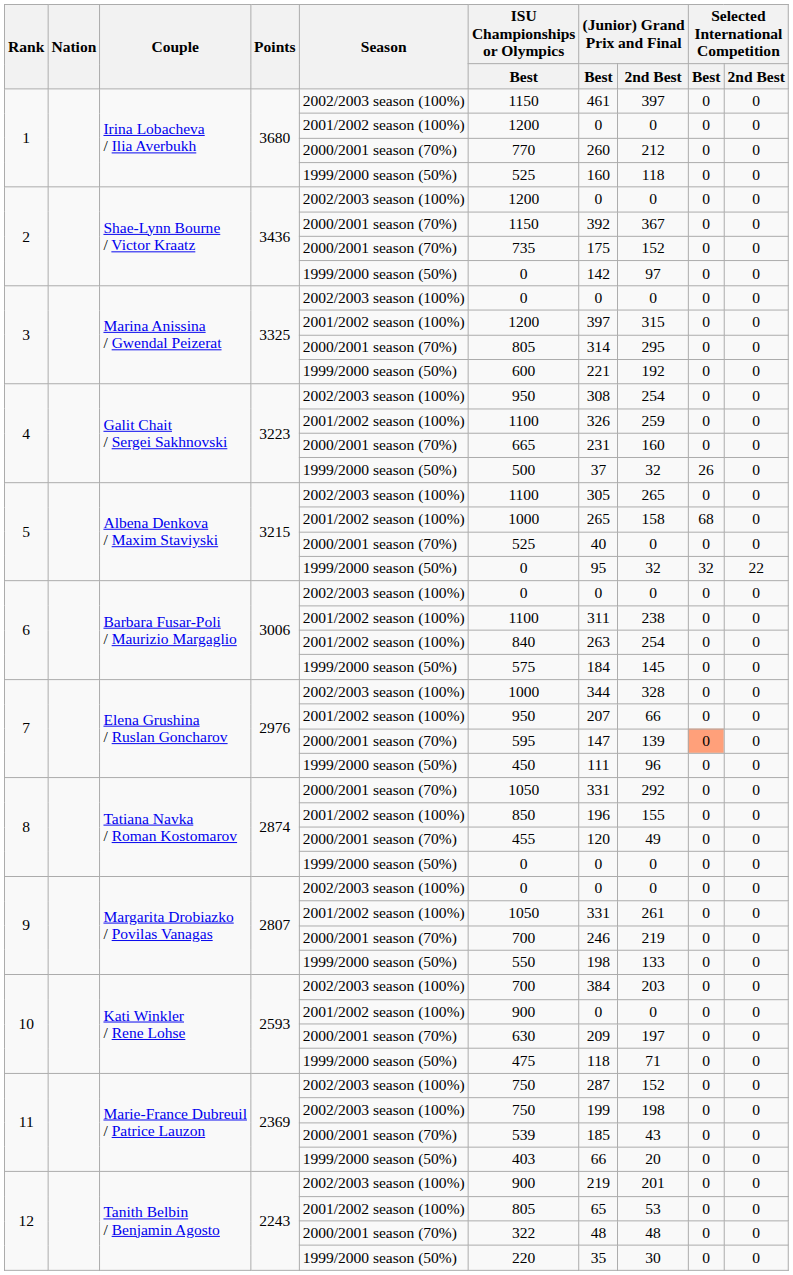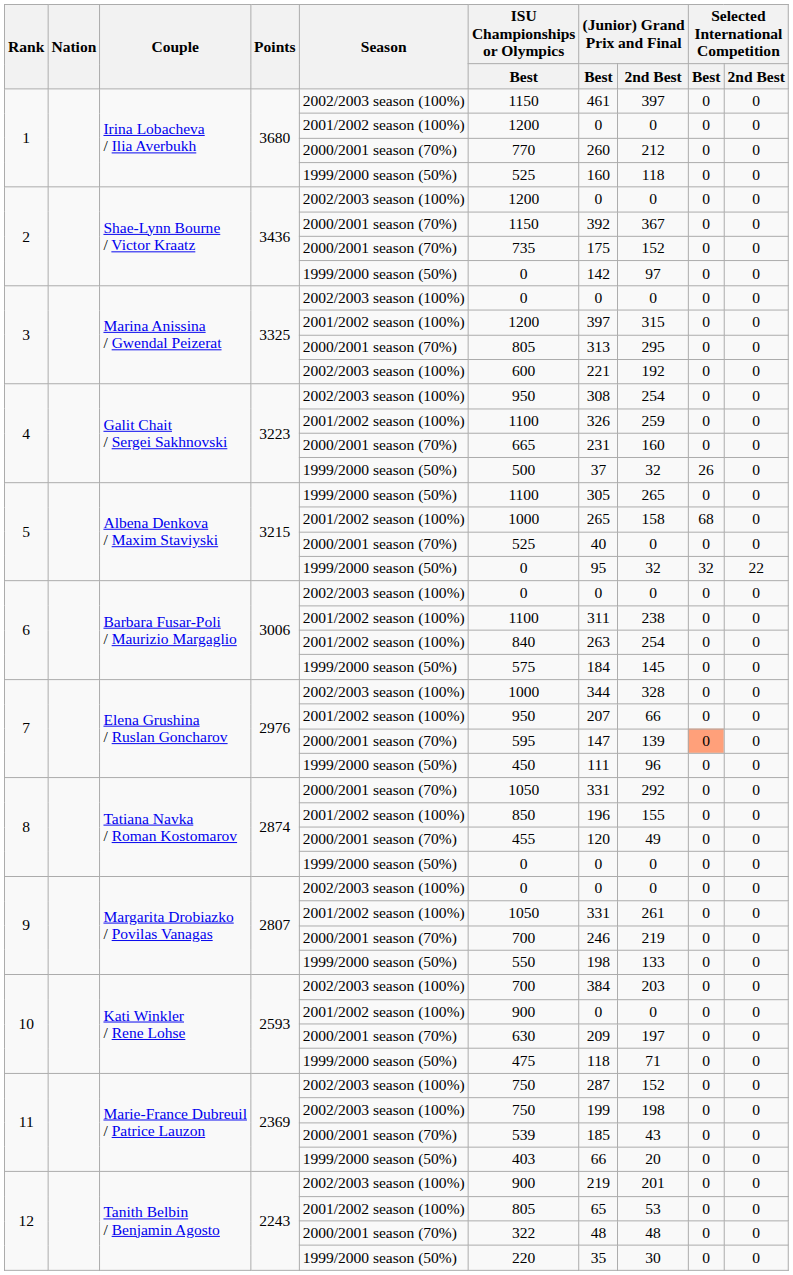(598, 347) 314 -> (598, 347) 313
(380, 371) 1999/2000 season (50%) -> (384, 371) 2002/2003 season (100%)
(384, 494) 2002/2003 season (100%) -> (380, 494) 1999/2000 season (50%)
